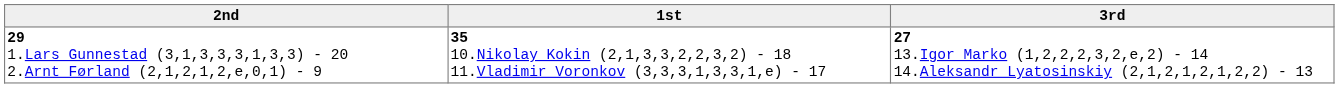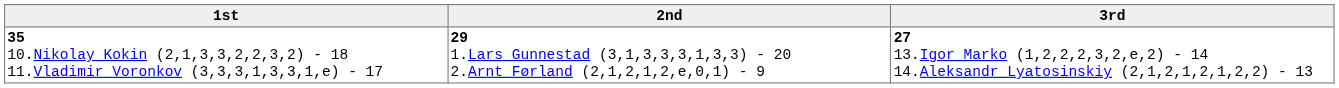columns swapped: (669, 16) <-> (226, 16)
